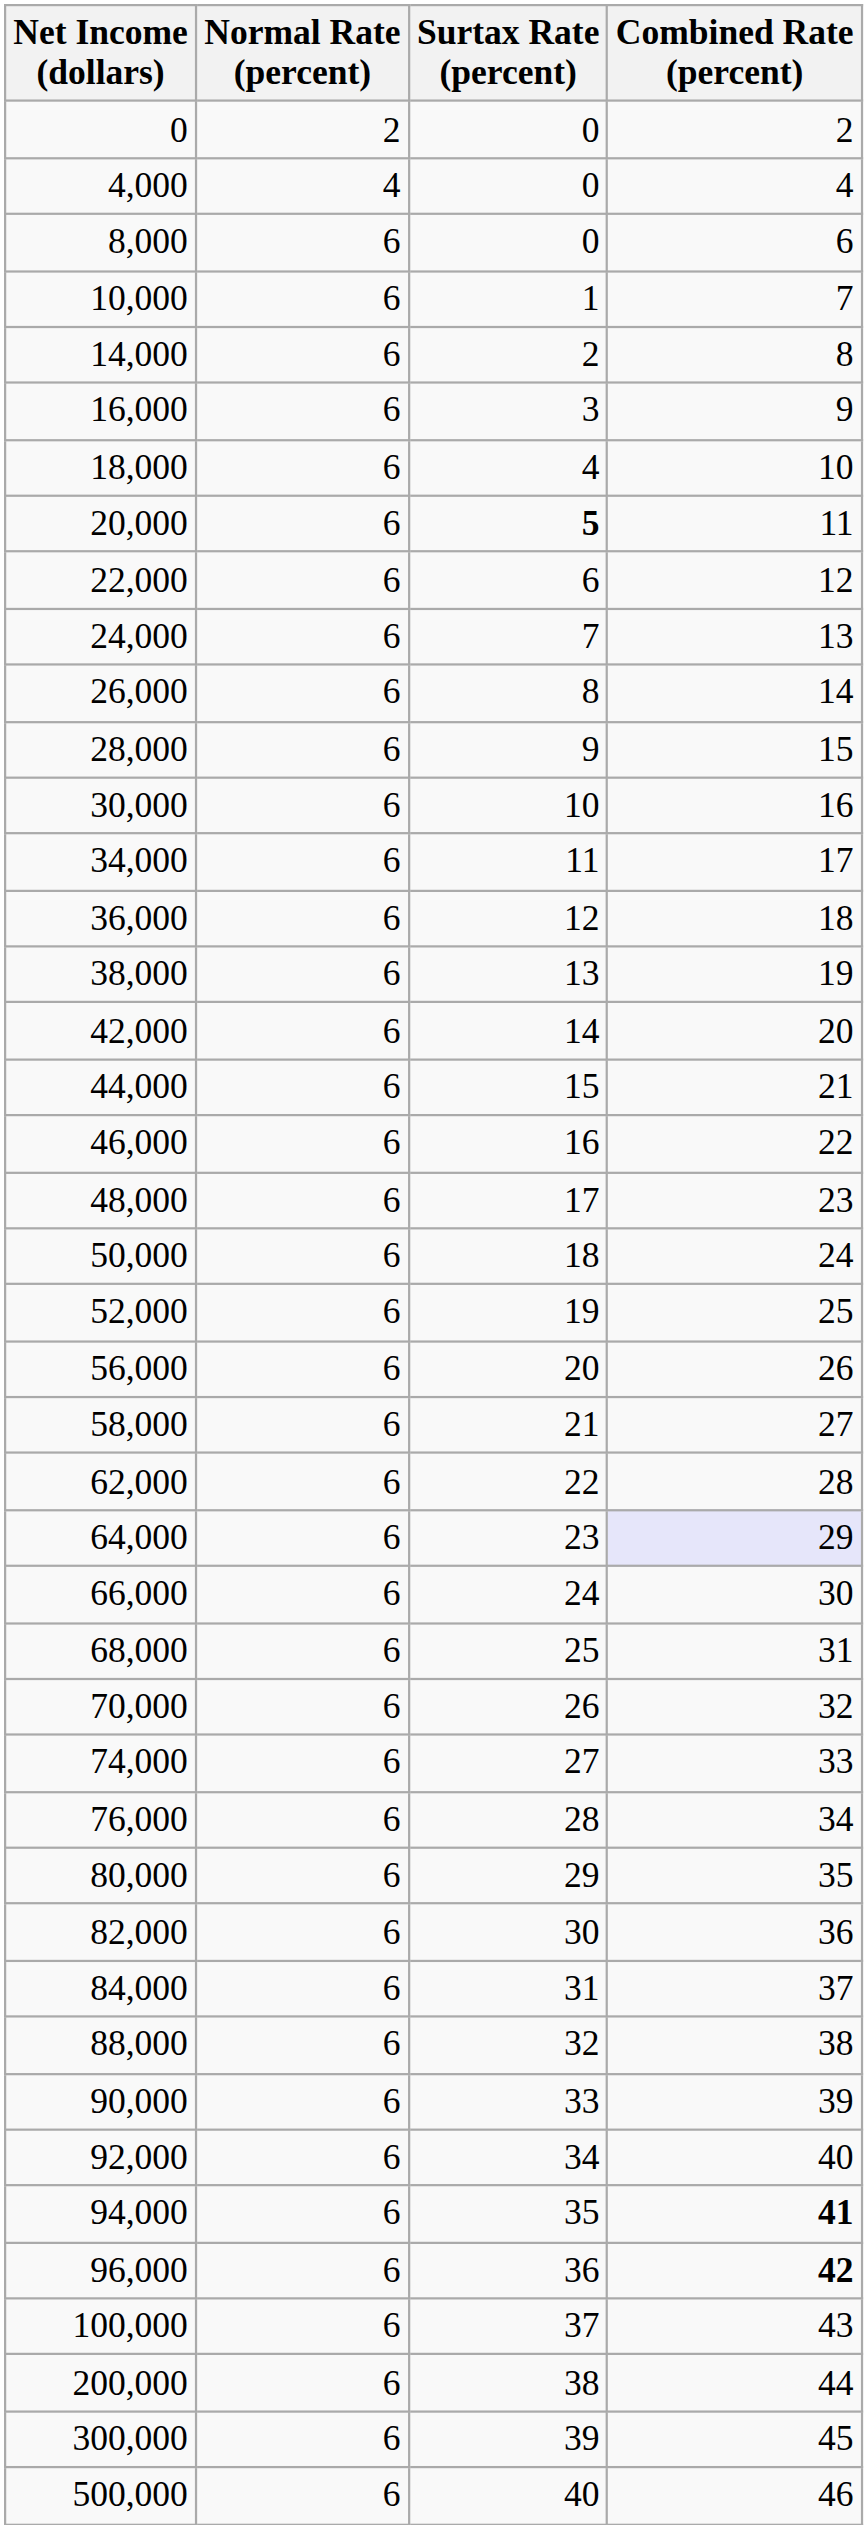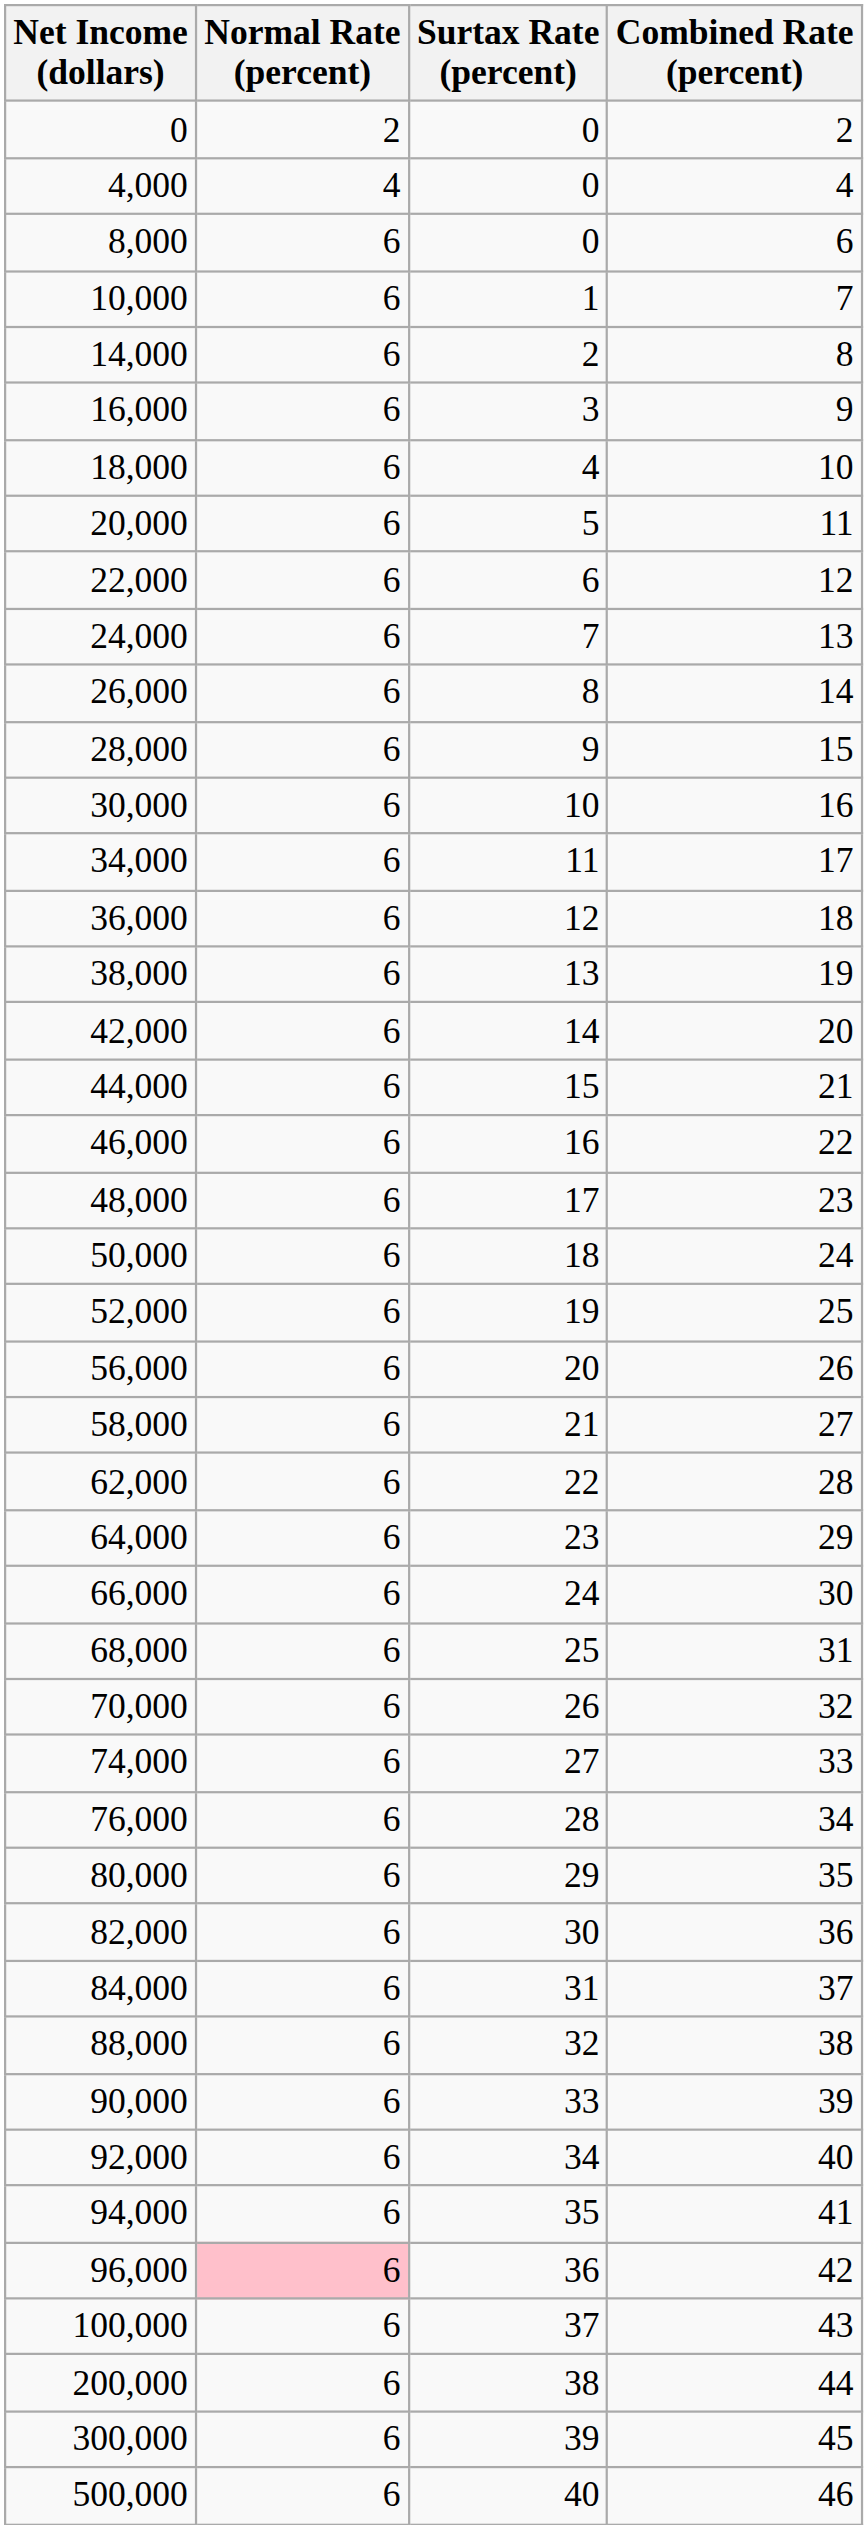(591, 523) bold -> (591, 523) normal
(836, 1537) lavender background -> (836, 1537) no background
(836, 2213) bold -> (836, 2213) normal
(392, 2269) no background -> (392, 2269) pink background
(836, 2269) bold -> (836, 2269) normal
